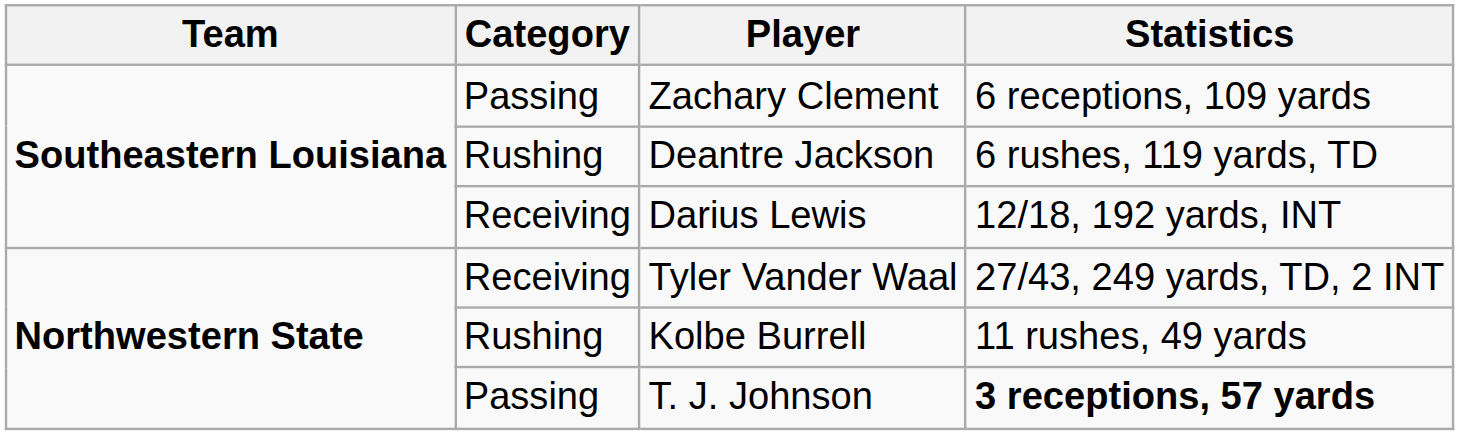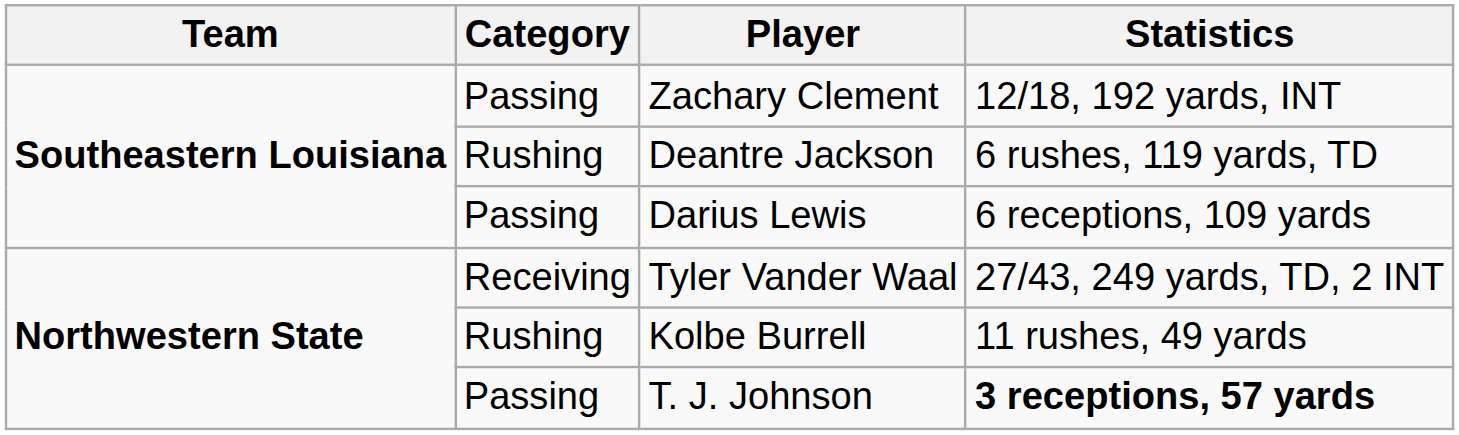(1173, 95) 6 receptions, 109 yards -> (1158, 95) 12/18, 192 yards, INT
(547, 215) Receiving -> (531, 215) Passing
(1158, 215) 12/18, 192 yards, INT -> (1173, 215) 6 receptions, 109 yards
